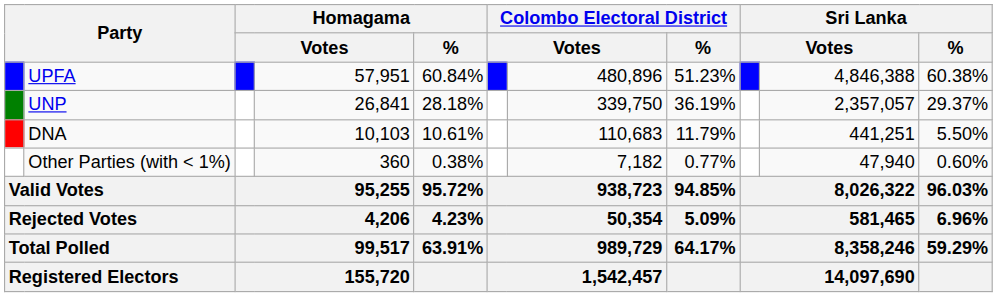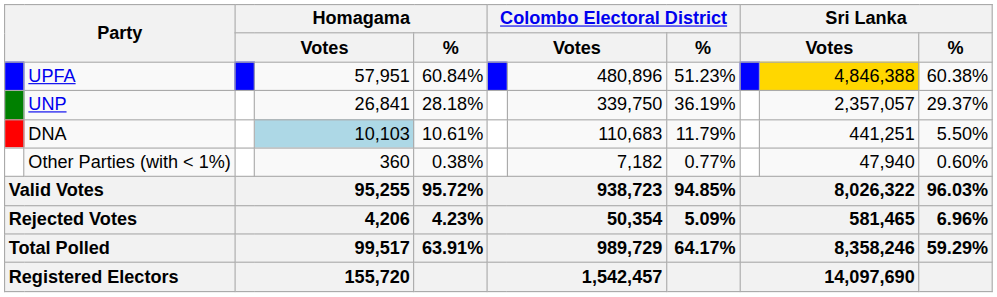(875, 76) no background -> (875, 76) gold background
(382, 133) no background -> (382, 133) lightblue background
